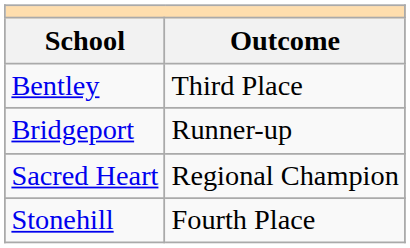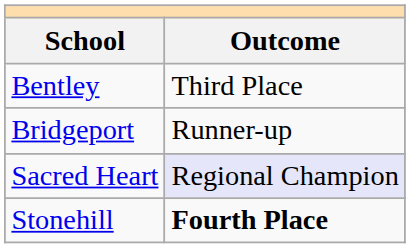(285, 175) no background -> (285, 175) lavender background
(243, 219) normal -> (250, 219) bold
